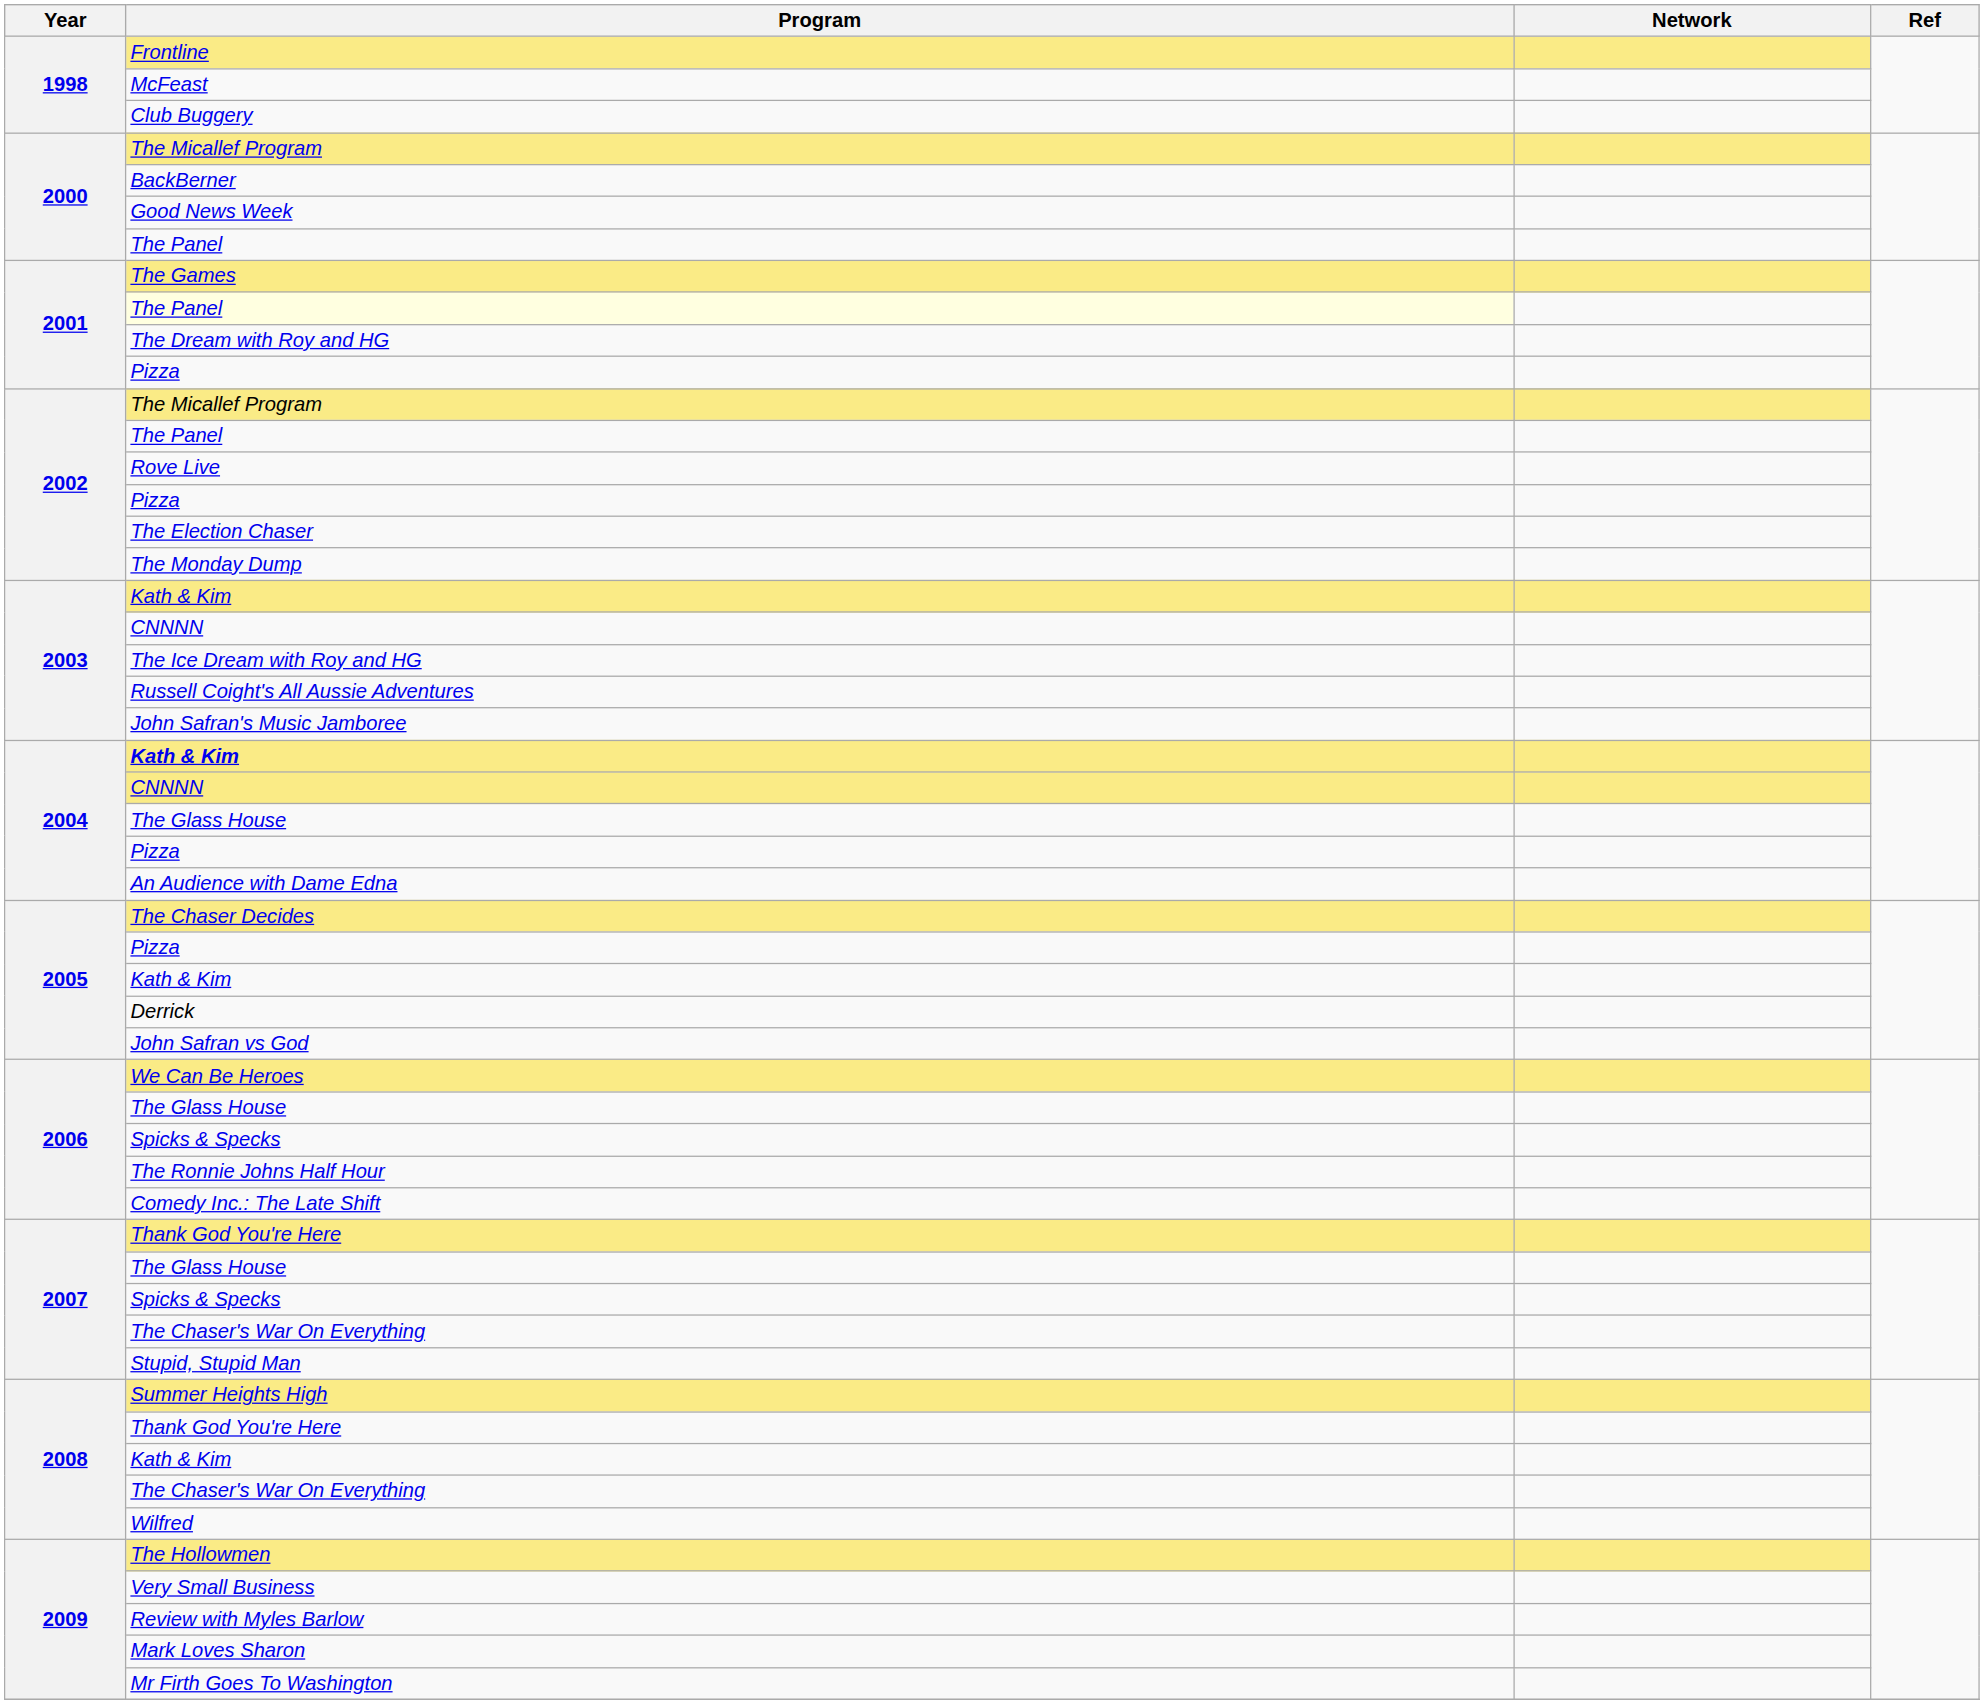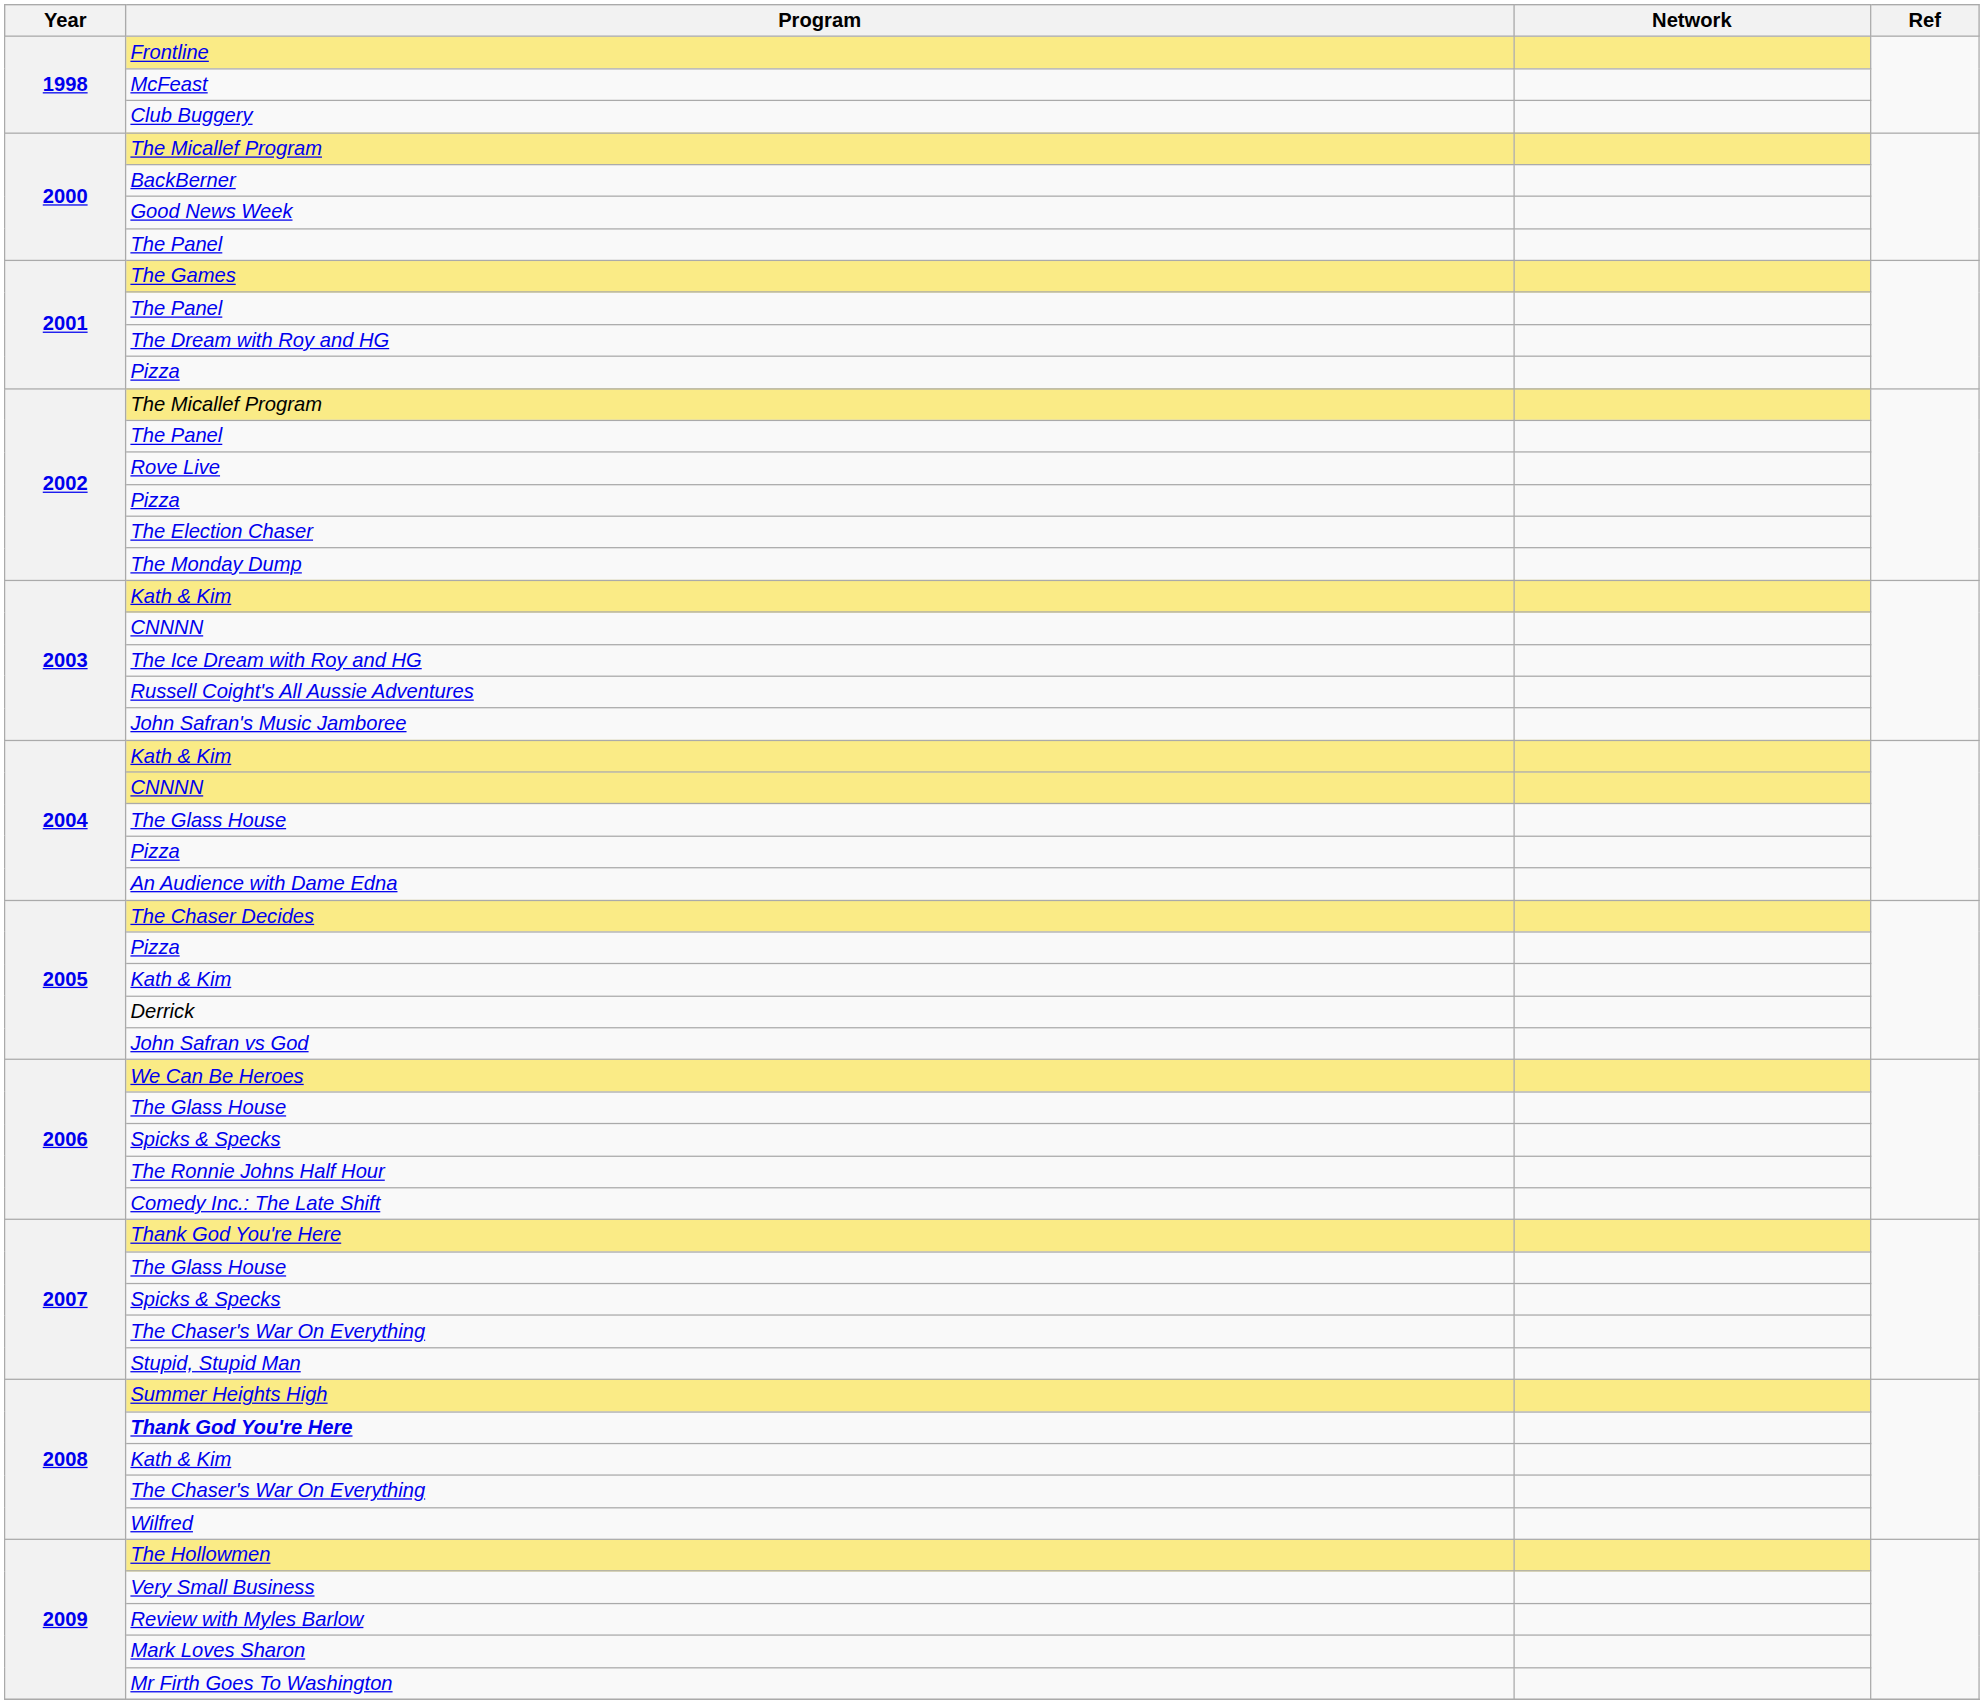(176, 308) lightyellow background -> (176, 308) no background
(185, 755) bold -> (181, 755) normal
(236, 1427) normal -> (241, 1427) bold
